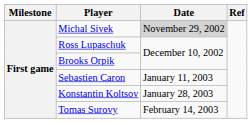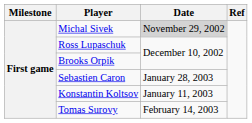(178, 77) January 11, 2003 -> (178, 77) January 28, 2003
(178, 93) January 28, 2003 -> (178, 93) January 11, 2003
